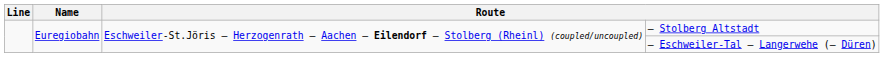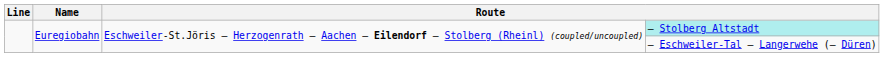(704, 28) no background -> (704, 28) paleturquoise background
